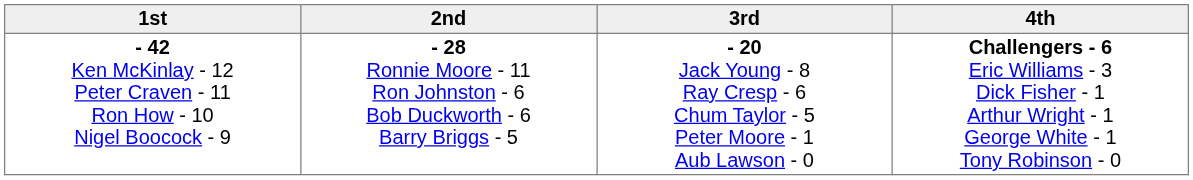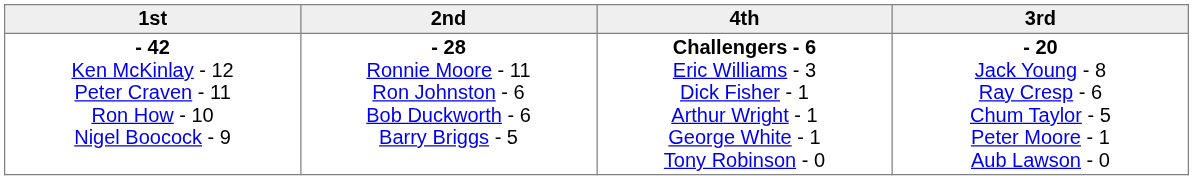columns swapped: (744, 18) <-> (1040, 18)
